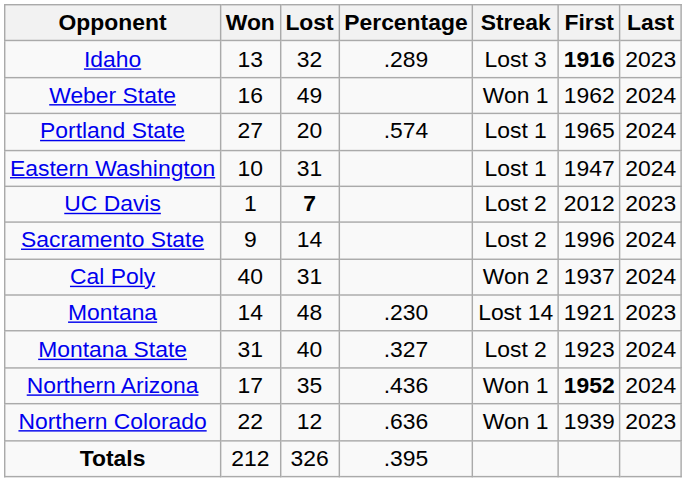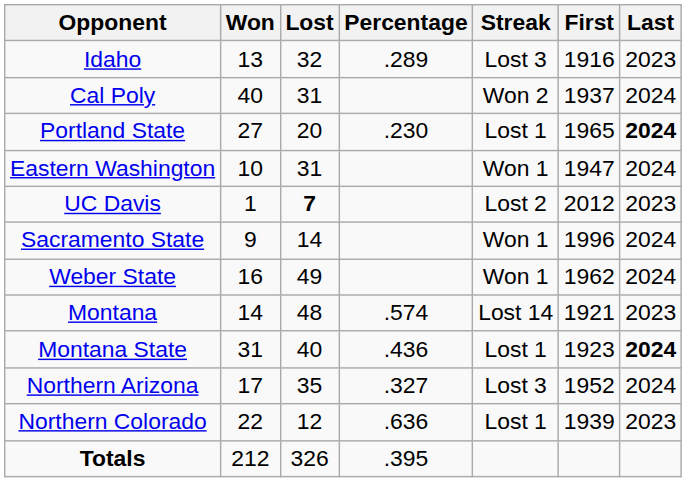(589, 58) bold -> (589, 58) normal
rows swapped: (113, 95) <-> (113, 276)
(406, 131) .574 -> (406, 131) .230
(651, 131) normal -> (651, 131) bold
(516, 167) Lost 1 -> (516, 167) Won 1
(516, 240) Lost 2 -> (516, 240) Won 1
(406, 312) .230 -> (406, 312) .574
(406, 349) .327 -> (406, 349) .436
(516, 349) Lost 2 -> (516, 349) Lost 1
(651, 349) normal -> (651, 349) bold
(406, 385) .436 -> (406, 385) .327
(516, 385) Won 1 -> (516, 385) Lost 3
(589, 385) bold -> (589, 385) normal
(516, 421) Won 1 -> (516, 421) Lost 1
